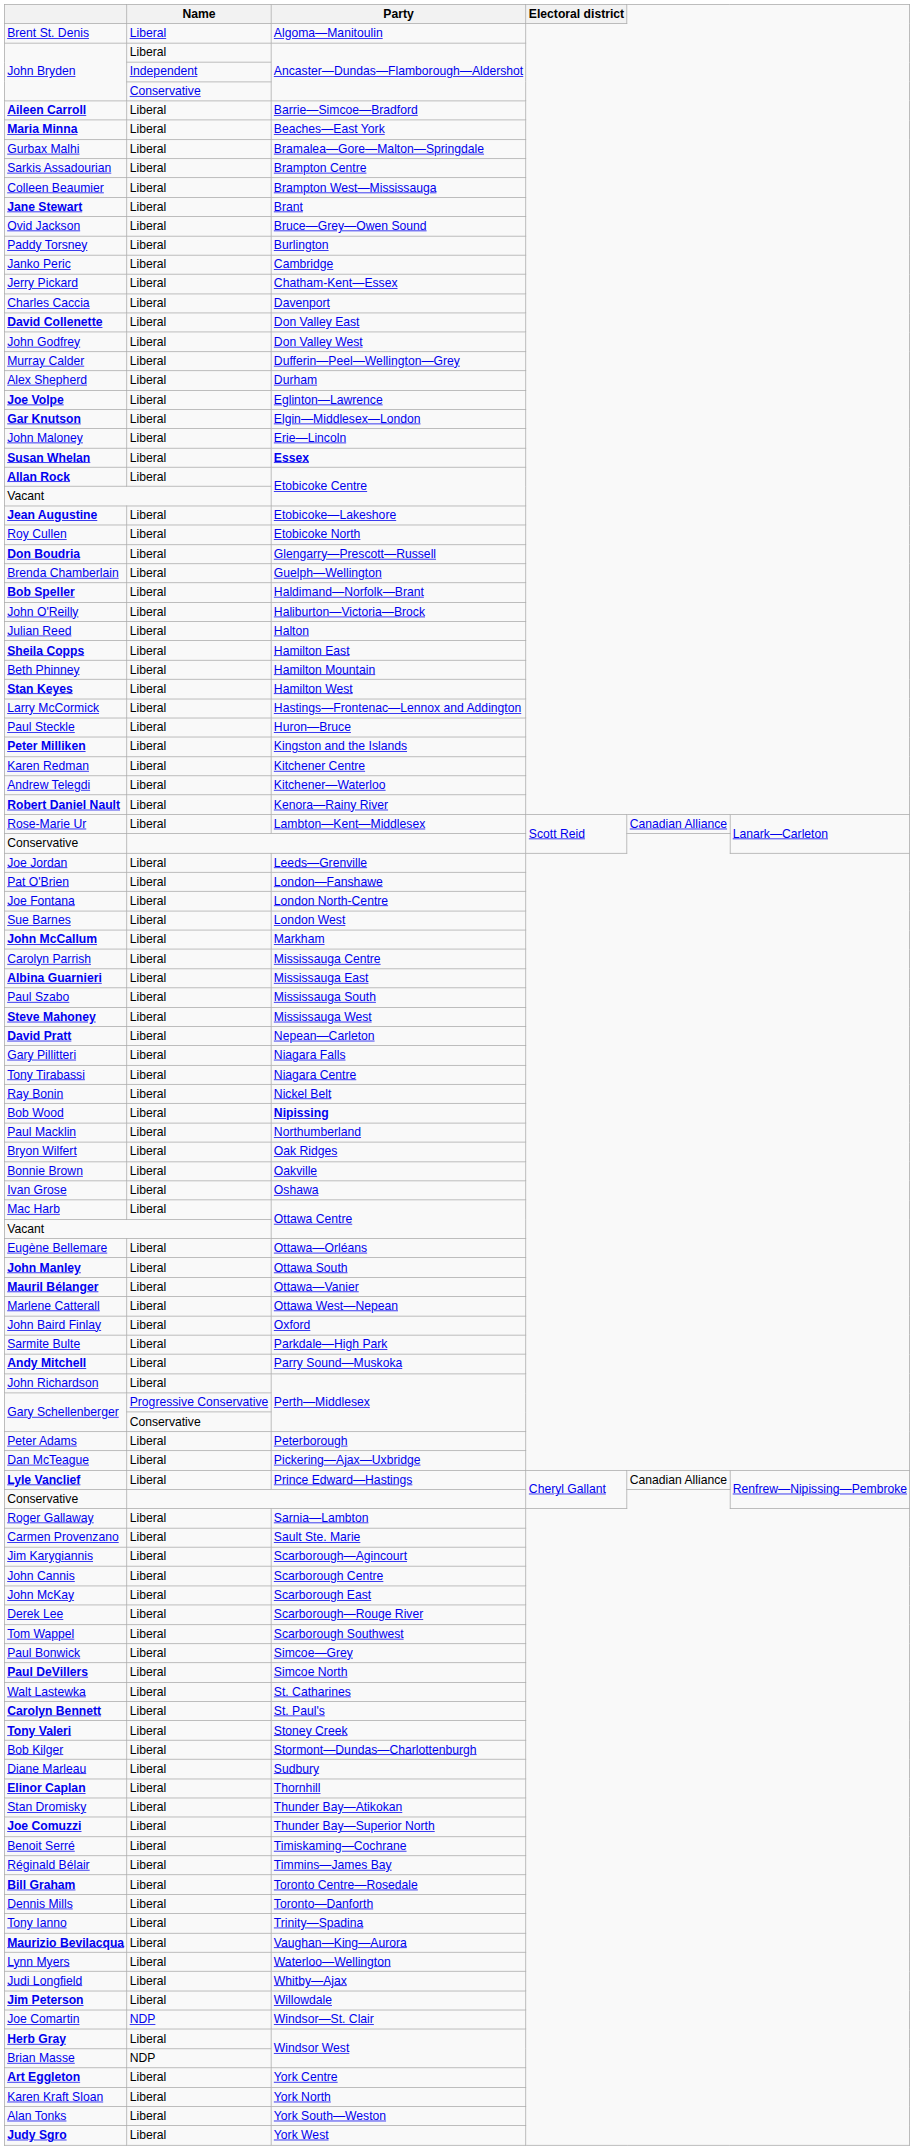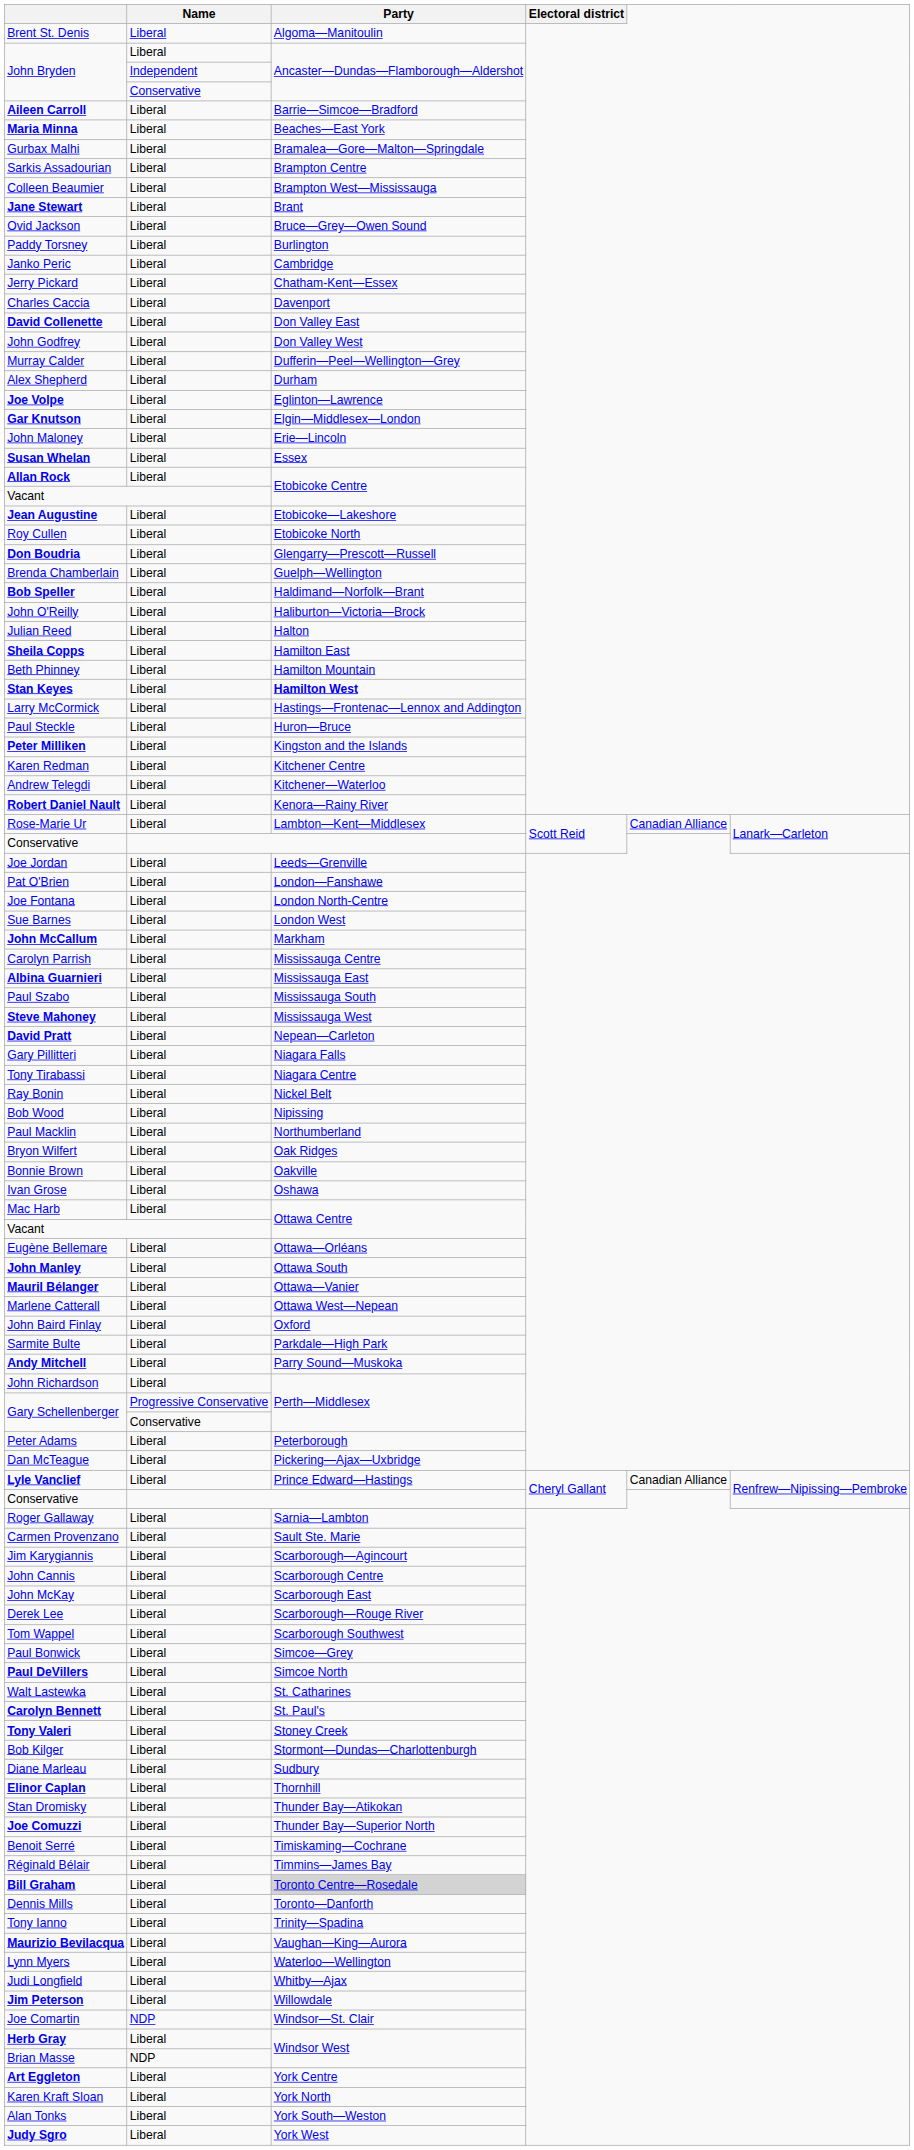(291, 457) bold -> (290, 457) normal
(313, 689) normal -> (316, 689) bold
(301, 1113) bold -> (299, 1113) normal
(346, 1884) no background -> (346, 1884) lightgrey background
